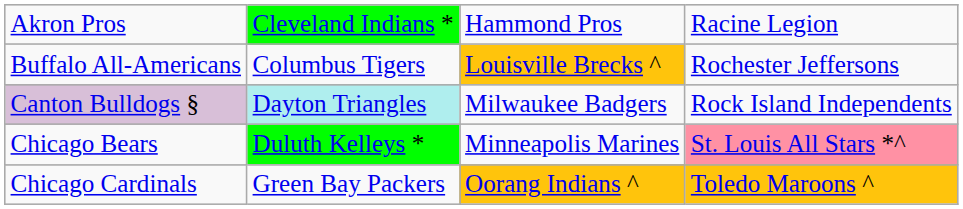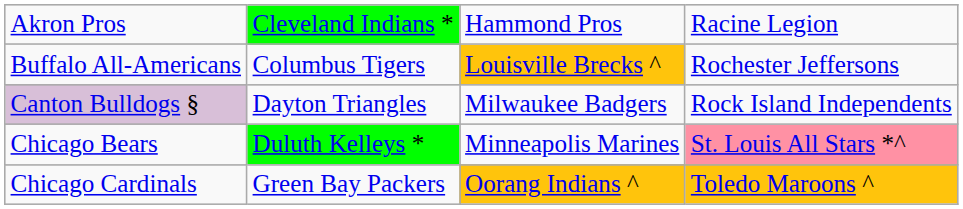(339, 104) paleturquoise background -> (339, 104) no background
